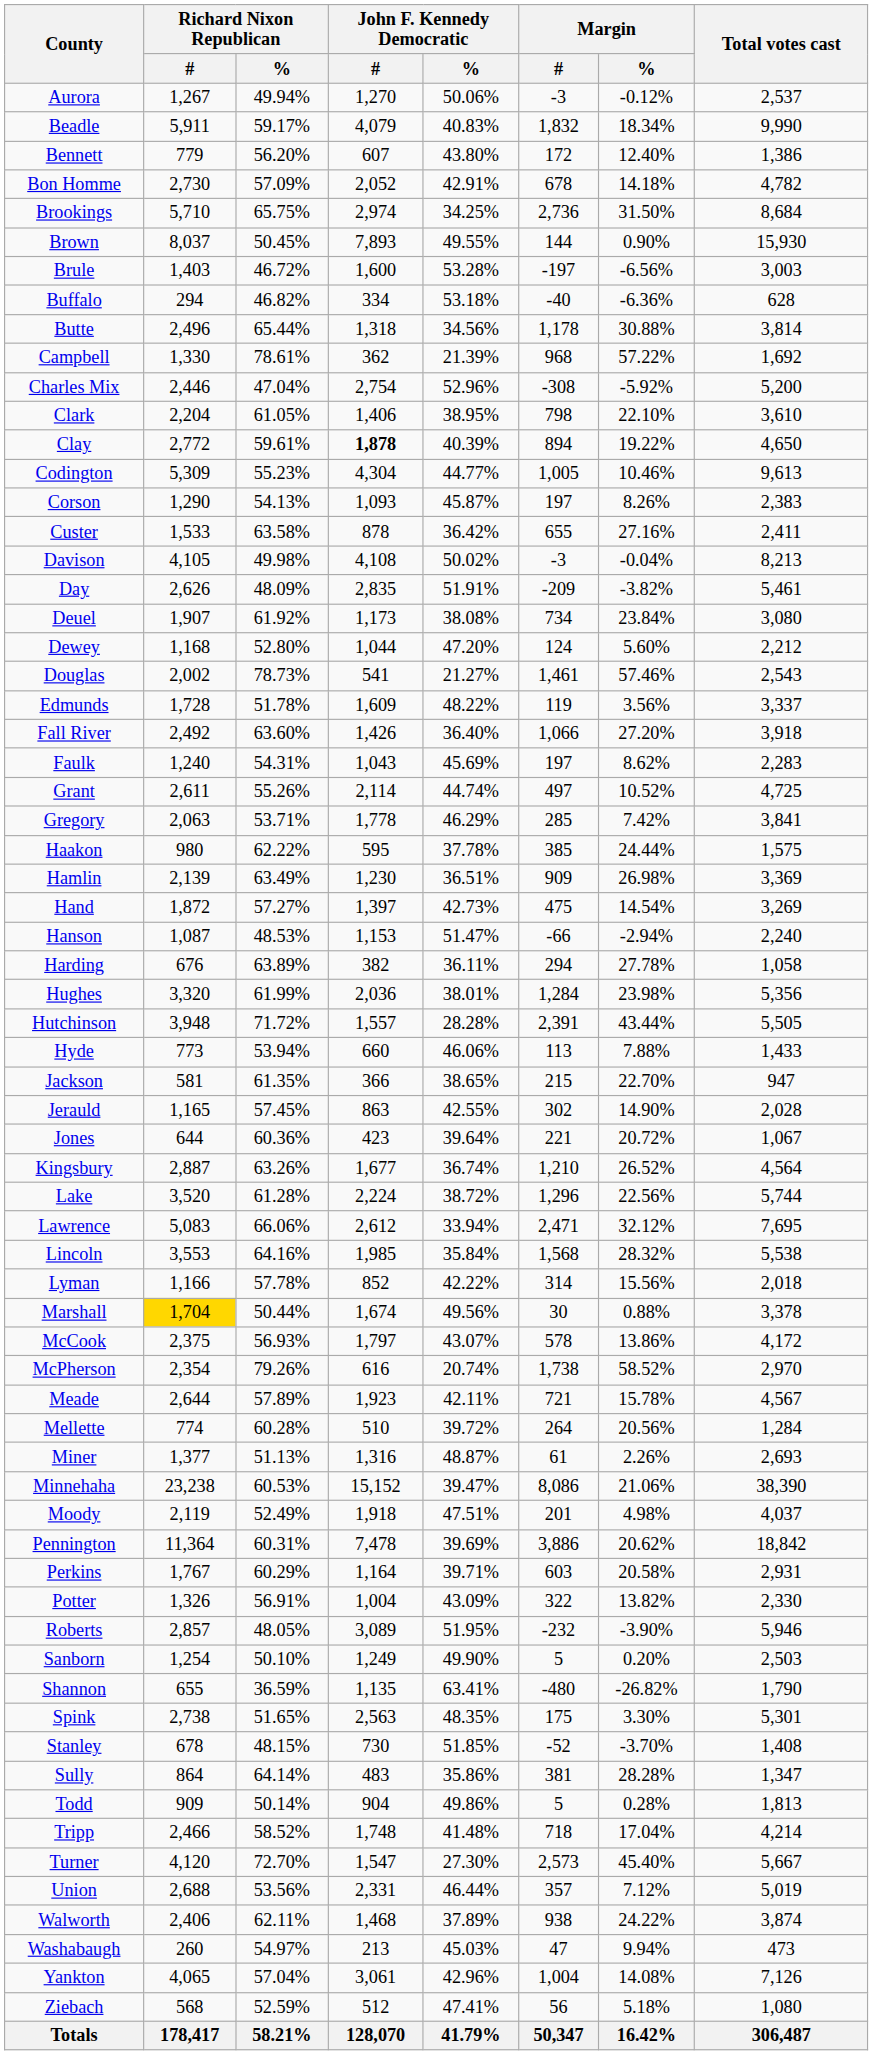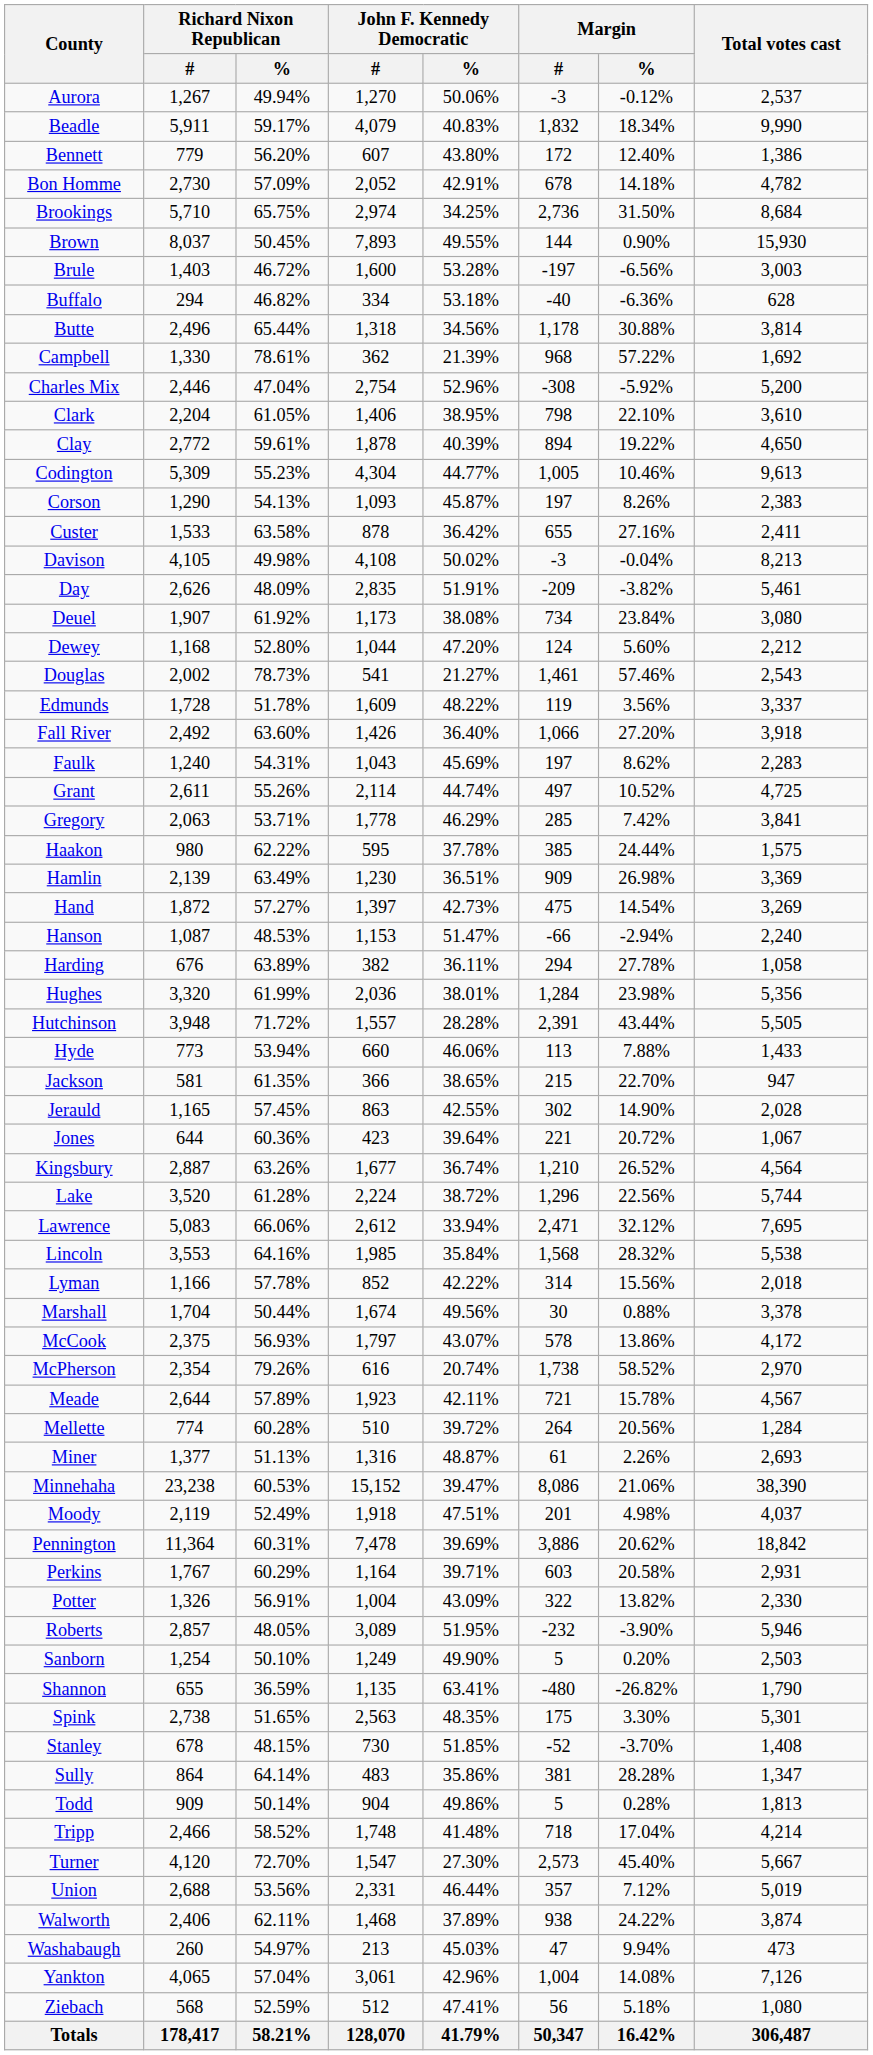(376, 444) bold -> (376, 444) normal
(190, 1312) gold background -> (190, 1312) no background
